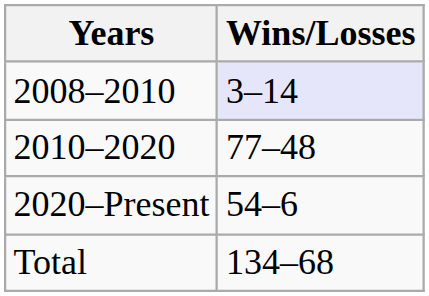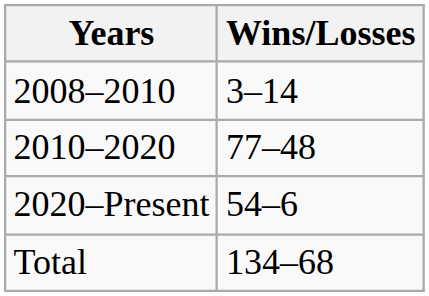(262, 90) lavender background -> (262, 90) no background
